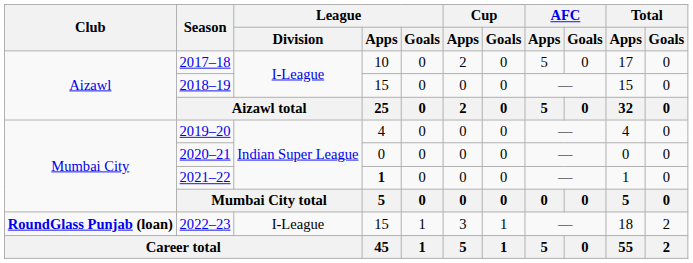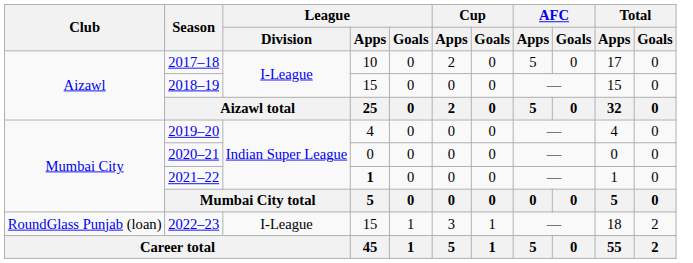(90, 223) bold -> (85, 223) normal
